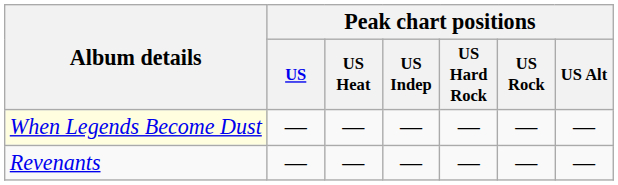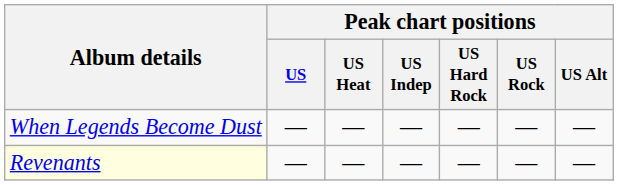(136, 127) lightyellow background -> (136, 127) no background
(55, 162) no background -> (55, 162) lightyellow background
